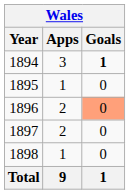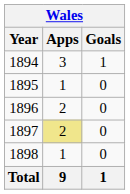(103, 62) bold -> (103, 62) normal
(103, 108) lightsalmon background -> (103, 108) no background
(63, 131) no background -> (63, 131) khaki background
